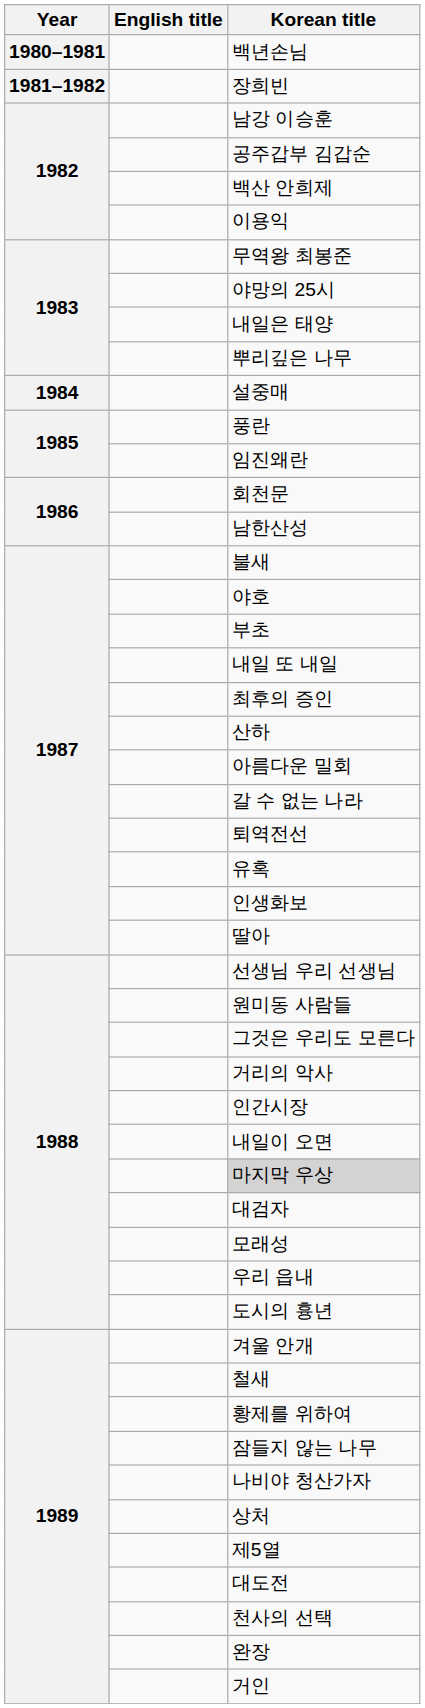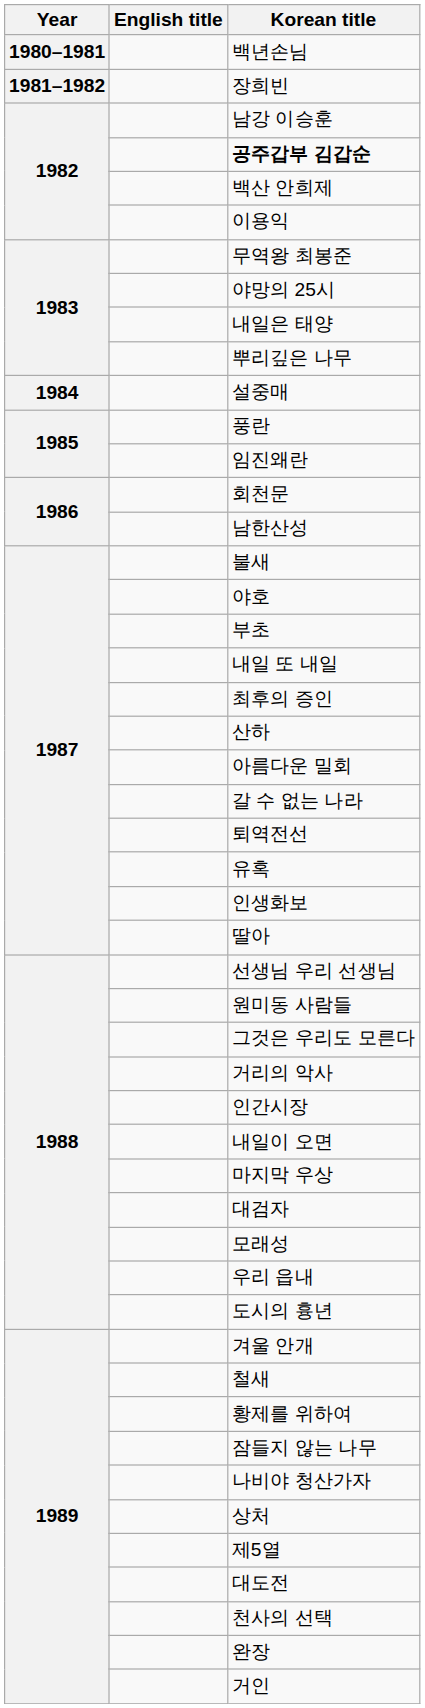(302, 153) normal -> (302, 153) bold
(282, 1175) lightgrey background -> (282, 1175) no background
